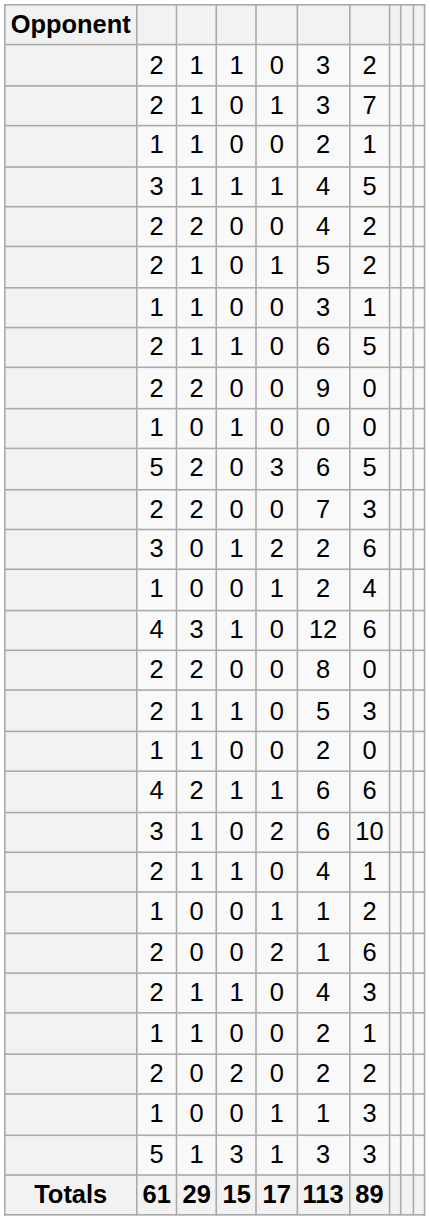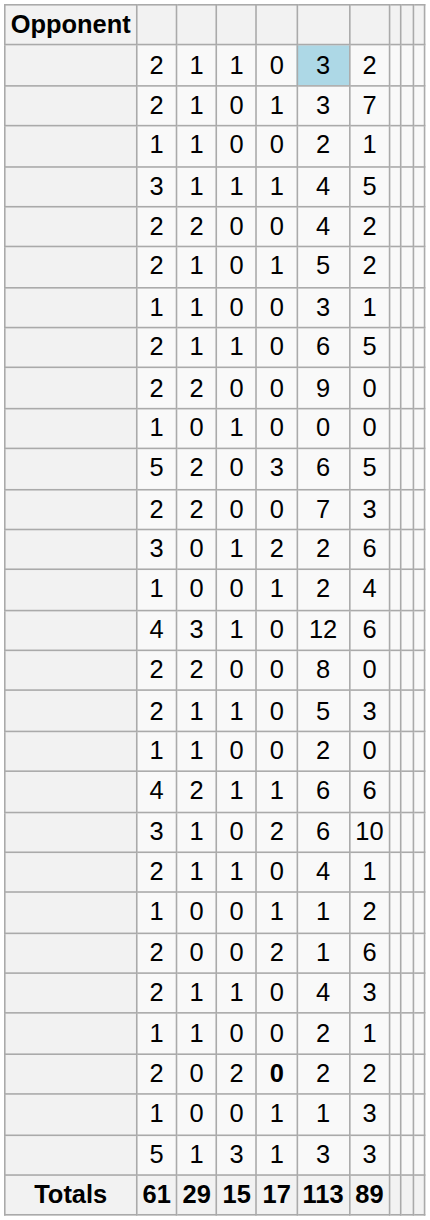(323, 65) no background -> (323, 65) lightblue background
(277, 1073) normal -> (277, 1073) bold
